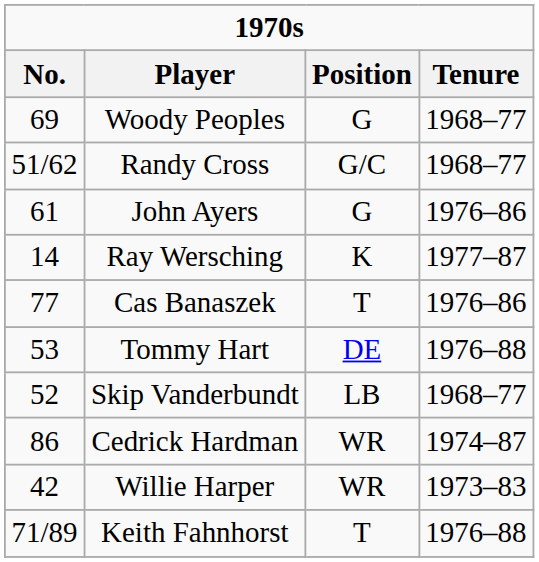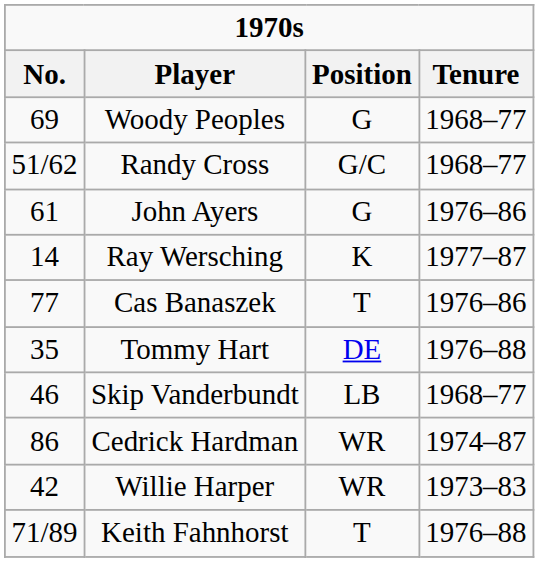(45, 348) 53 -> (45, 348) 35
(45, 394) 52 -> (45, 394) 46
